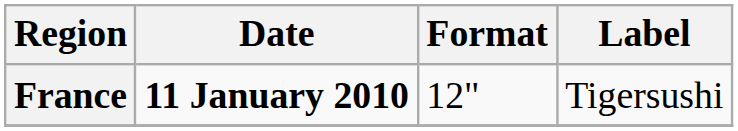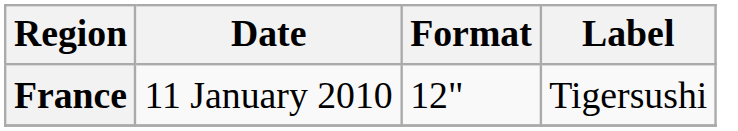(277, 94) bold -> (269, 94) normal
